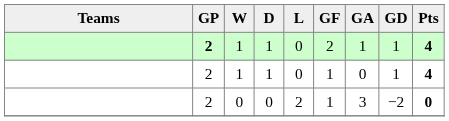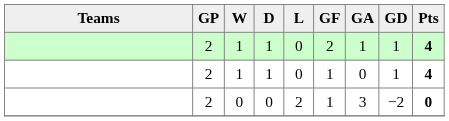(209, 46) bold -> (209, 46) normal
